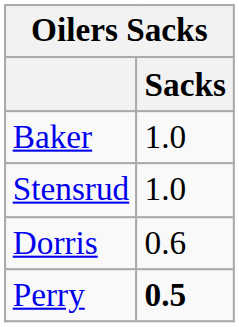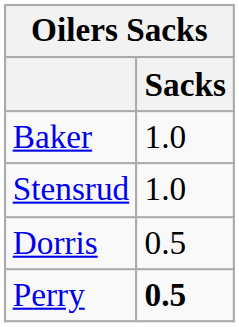(165, 242) 0.6 -> (165, 242) 0.5
